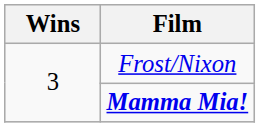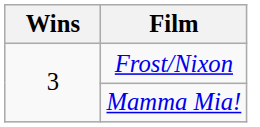(177, 102) bold -> (174, 102) normal
